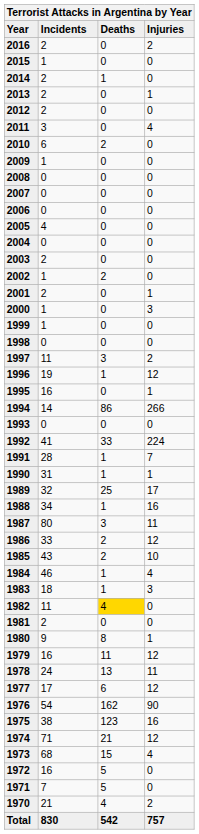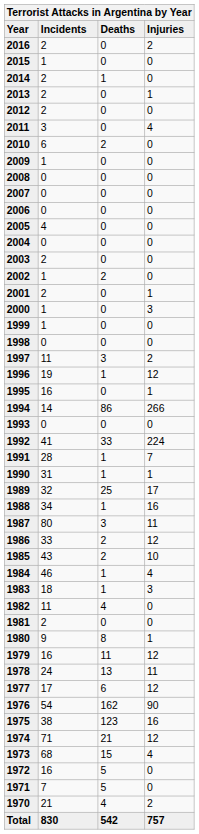(103, 606) gold background -> (103, 606) no background
